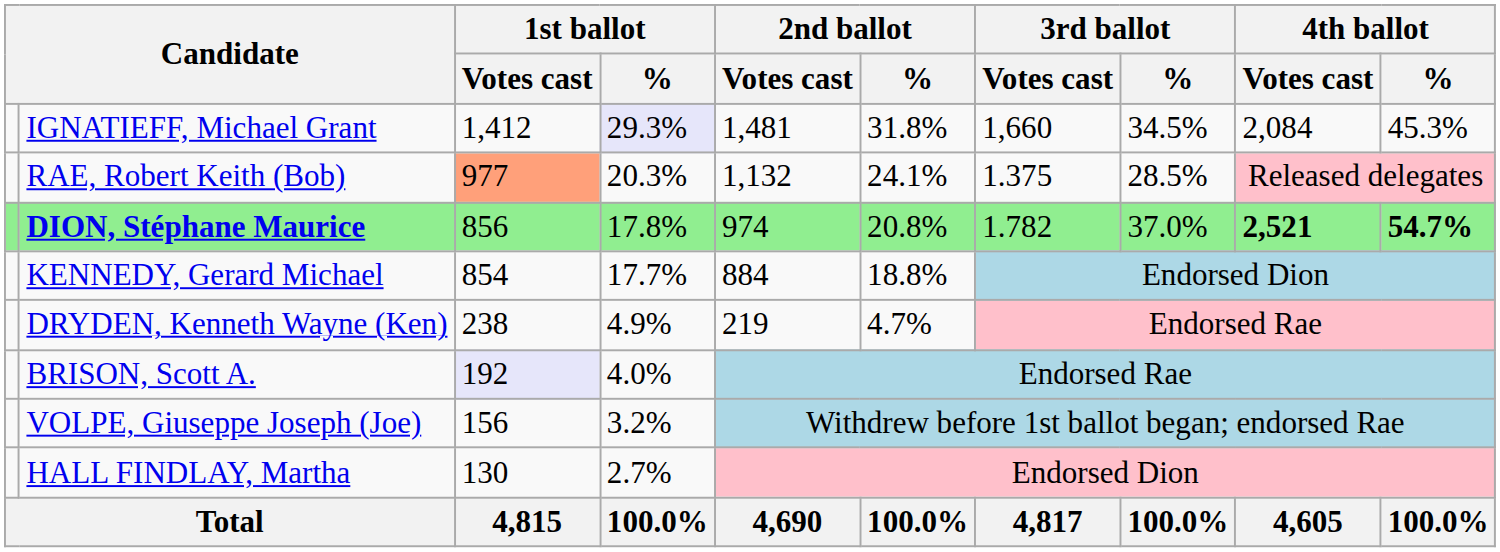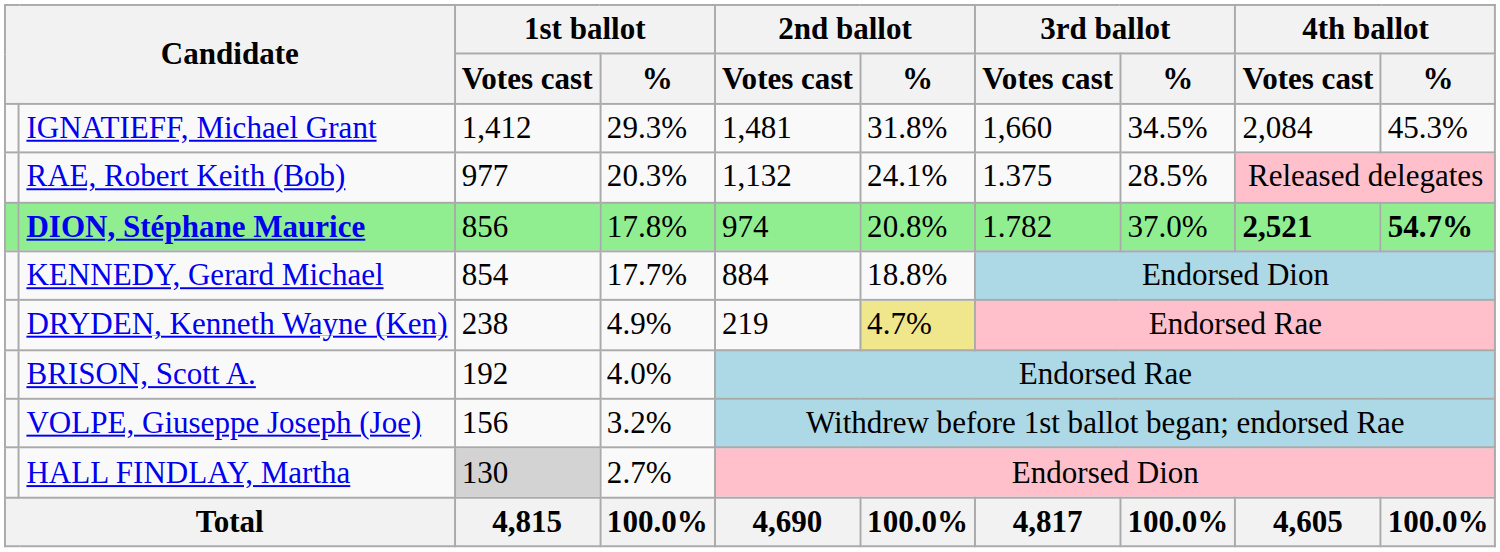(647, 127) lavender background -> (647, 127) no background
(485, 176) lightsalmon background -> (485, 176) no background
(899, 324) no background -> (899, 324) khaki background
(485, 373) lavender background -> (485, 373) no background
(485, 472) no background -> (485, 472) lightgrey background
